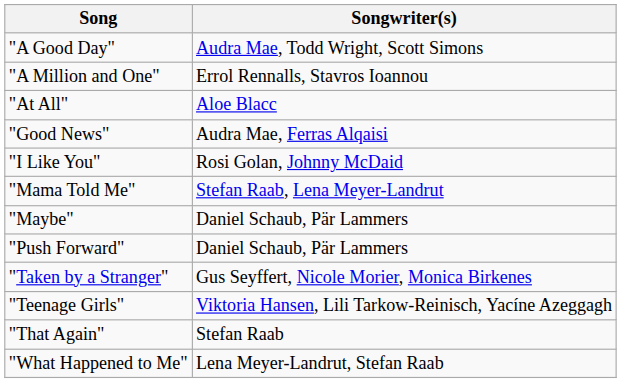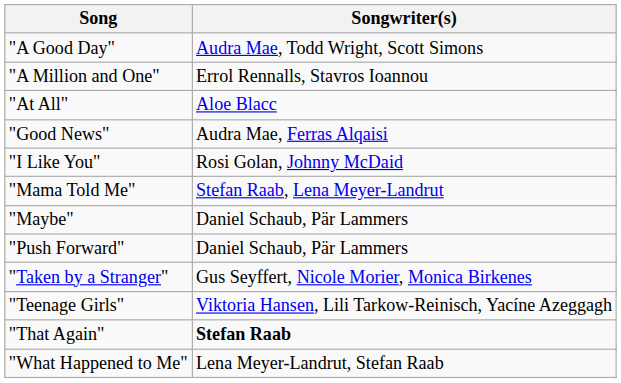(240, 334) normal -> (244, 334) bold
